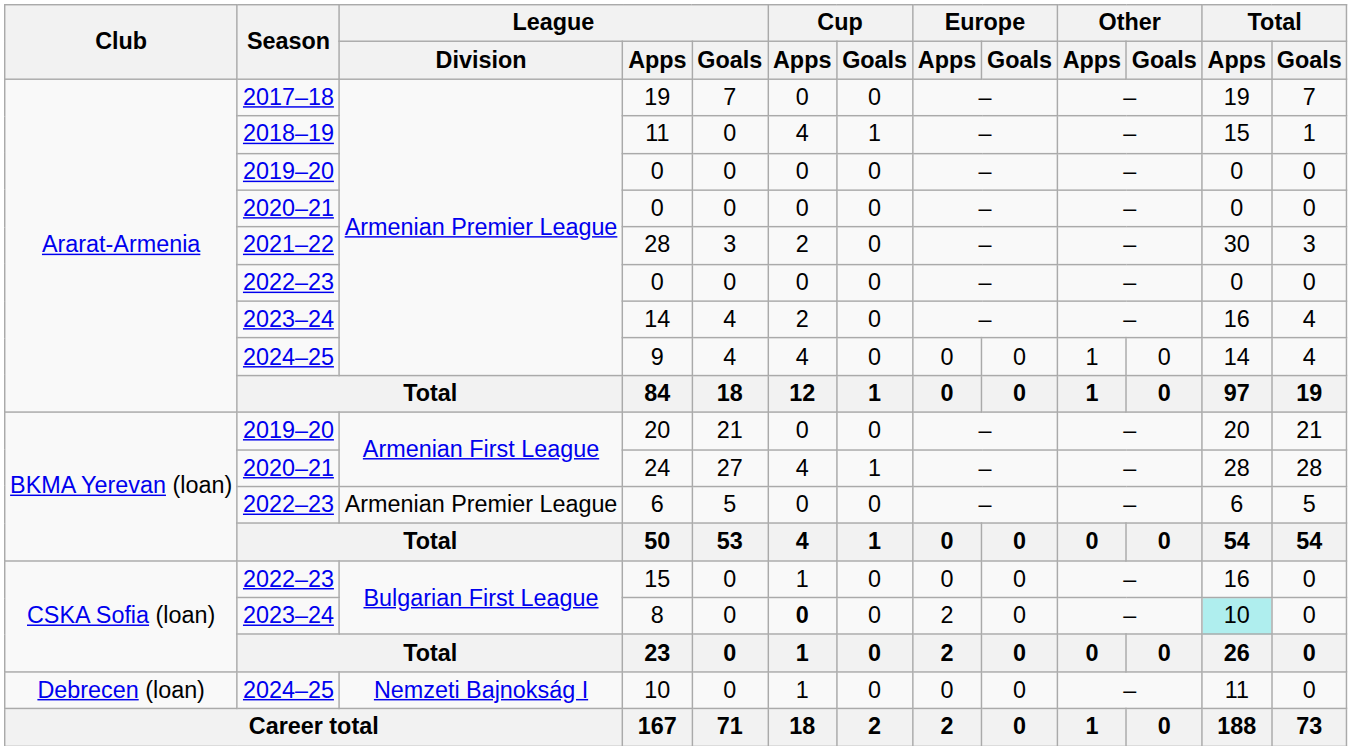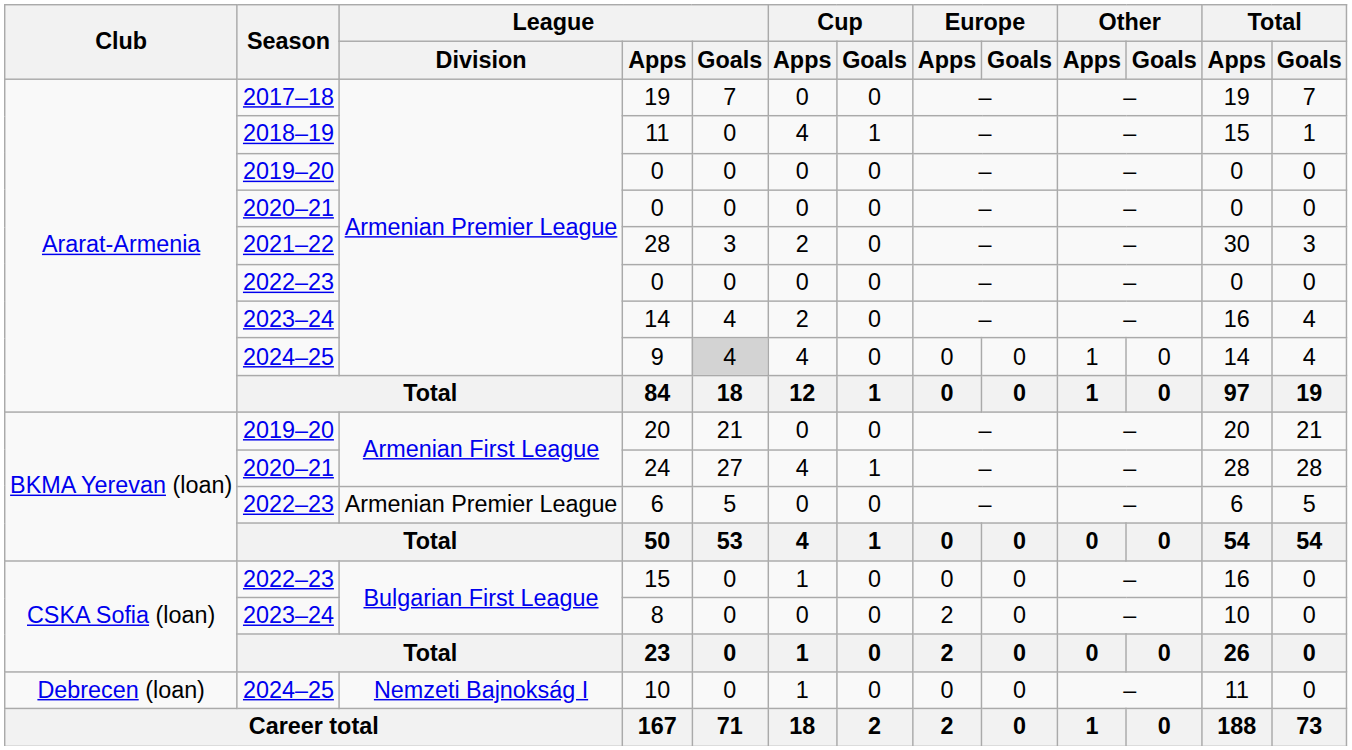(730, 356) no background -> (730, 356) lightgrey background
(802, 615) bold -> (802, 615) normal
(1237, 615) paleturquoise background -> (1237, 615) no background
